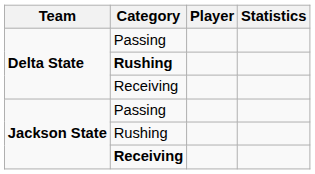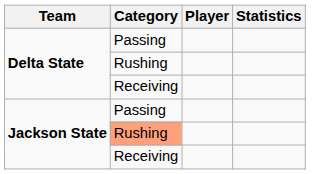(143, 63) bold -> (141, 63) normal
(141, 133) no background -> (141, 133) lightsalmon background
(148, 156) bold -> (146, 156) normal
